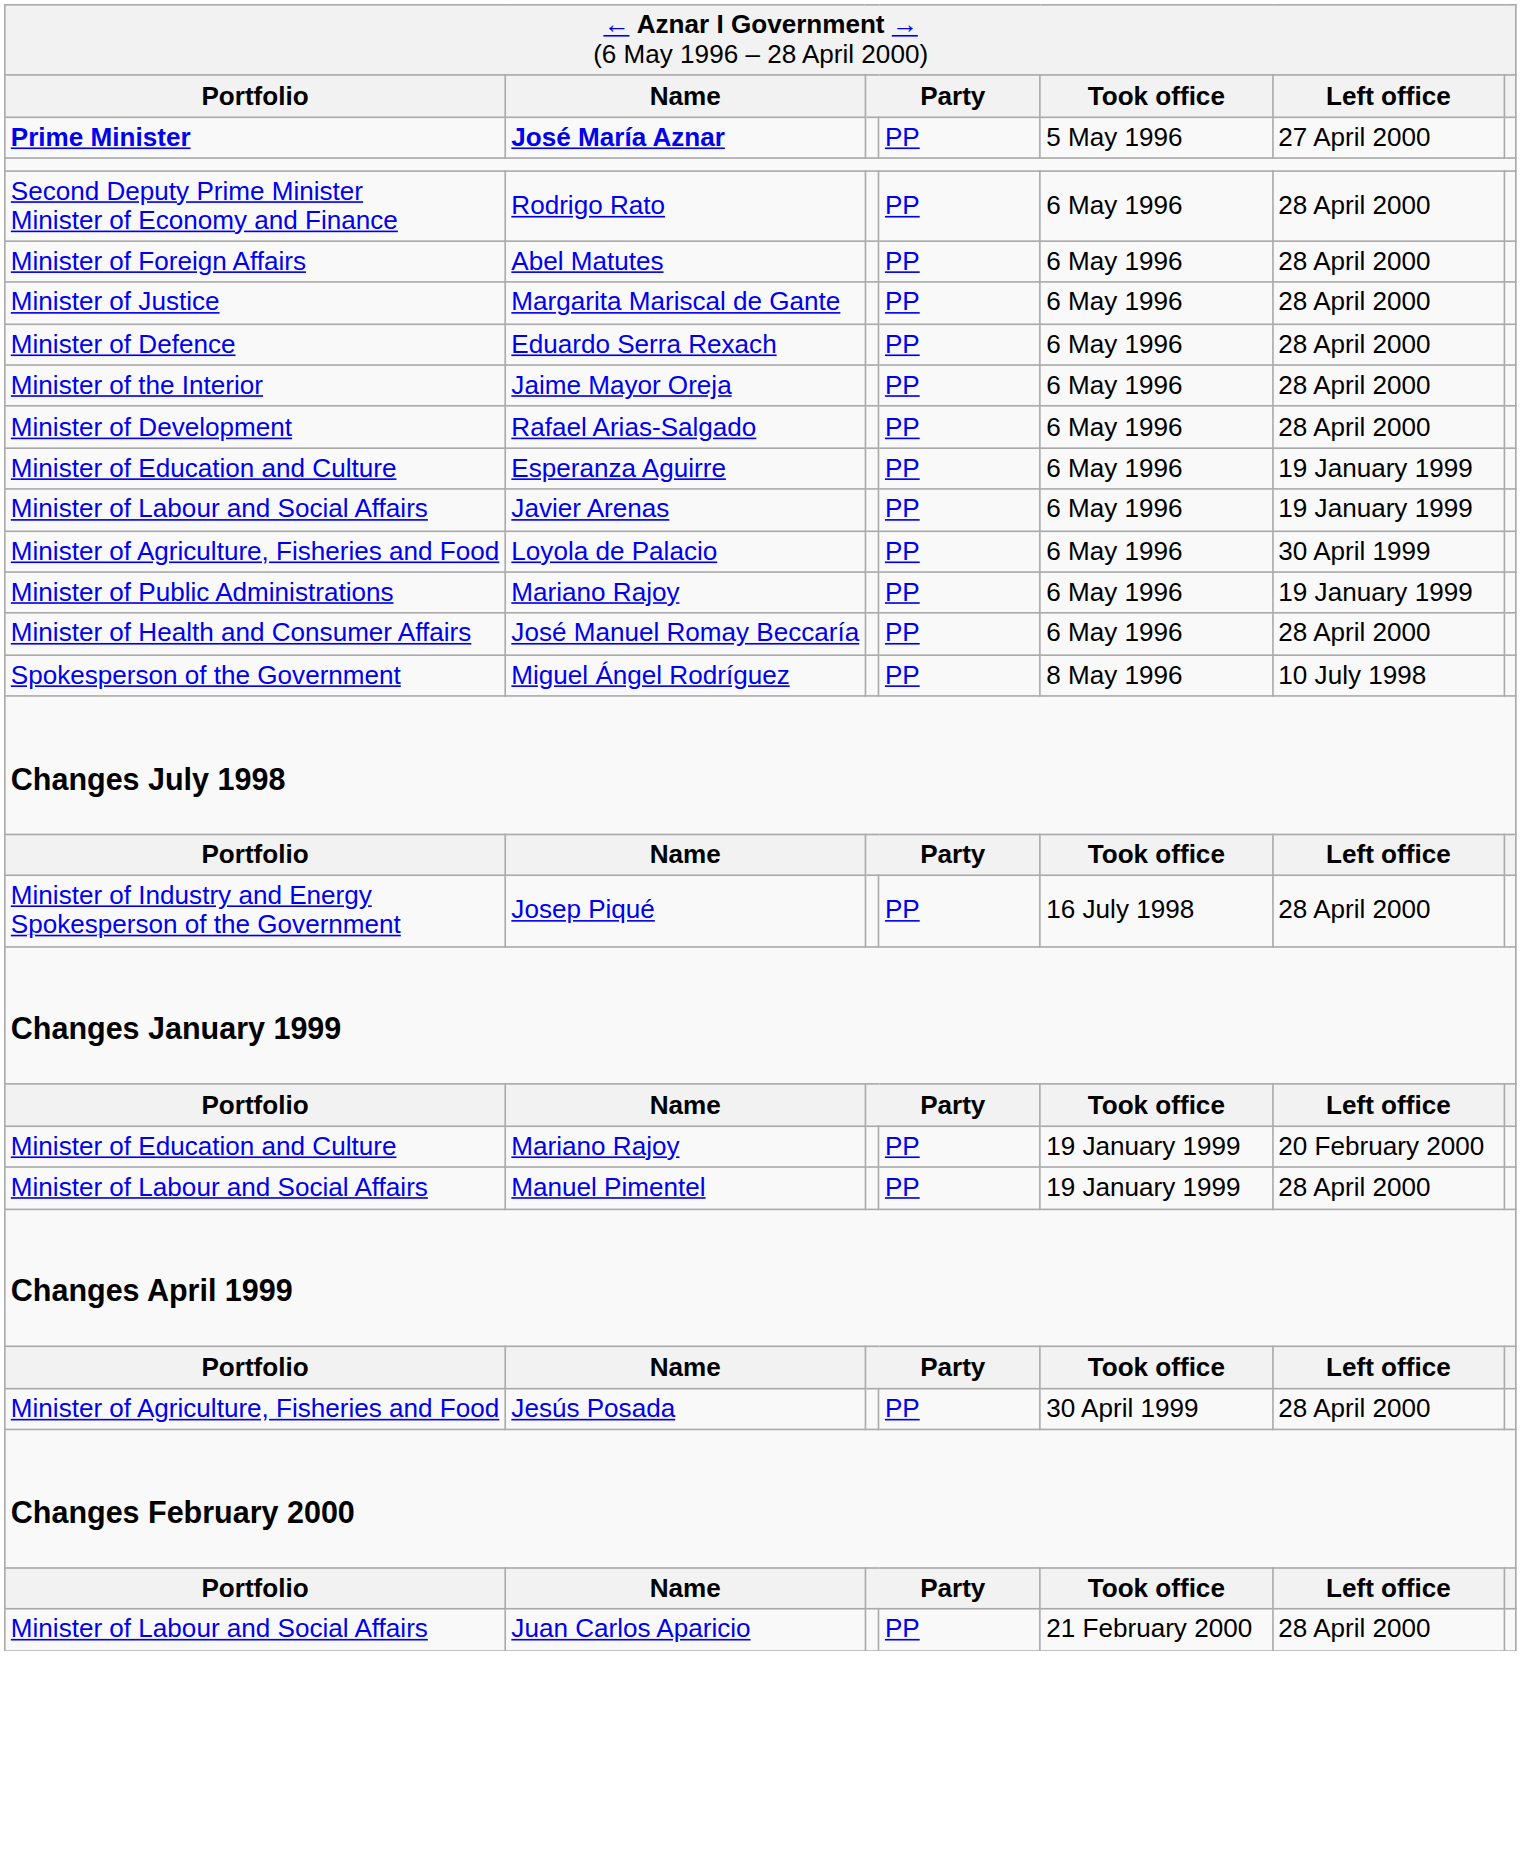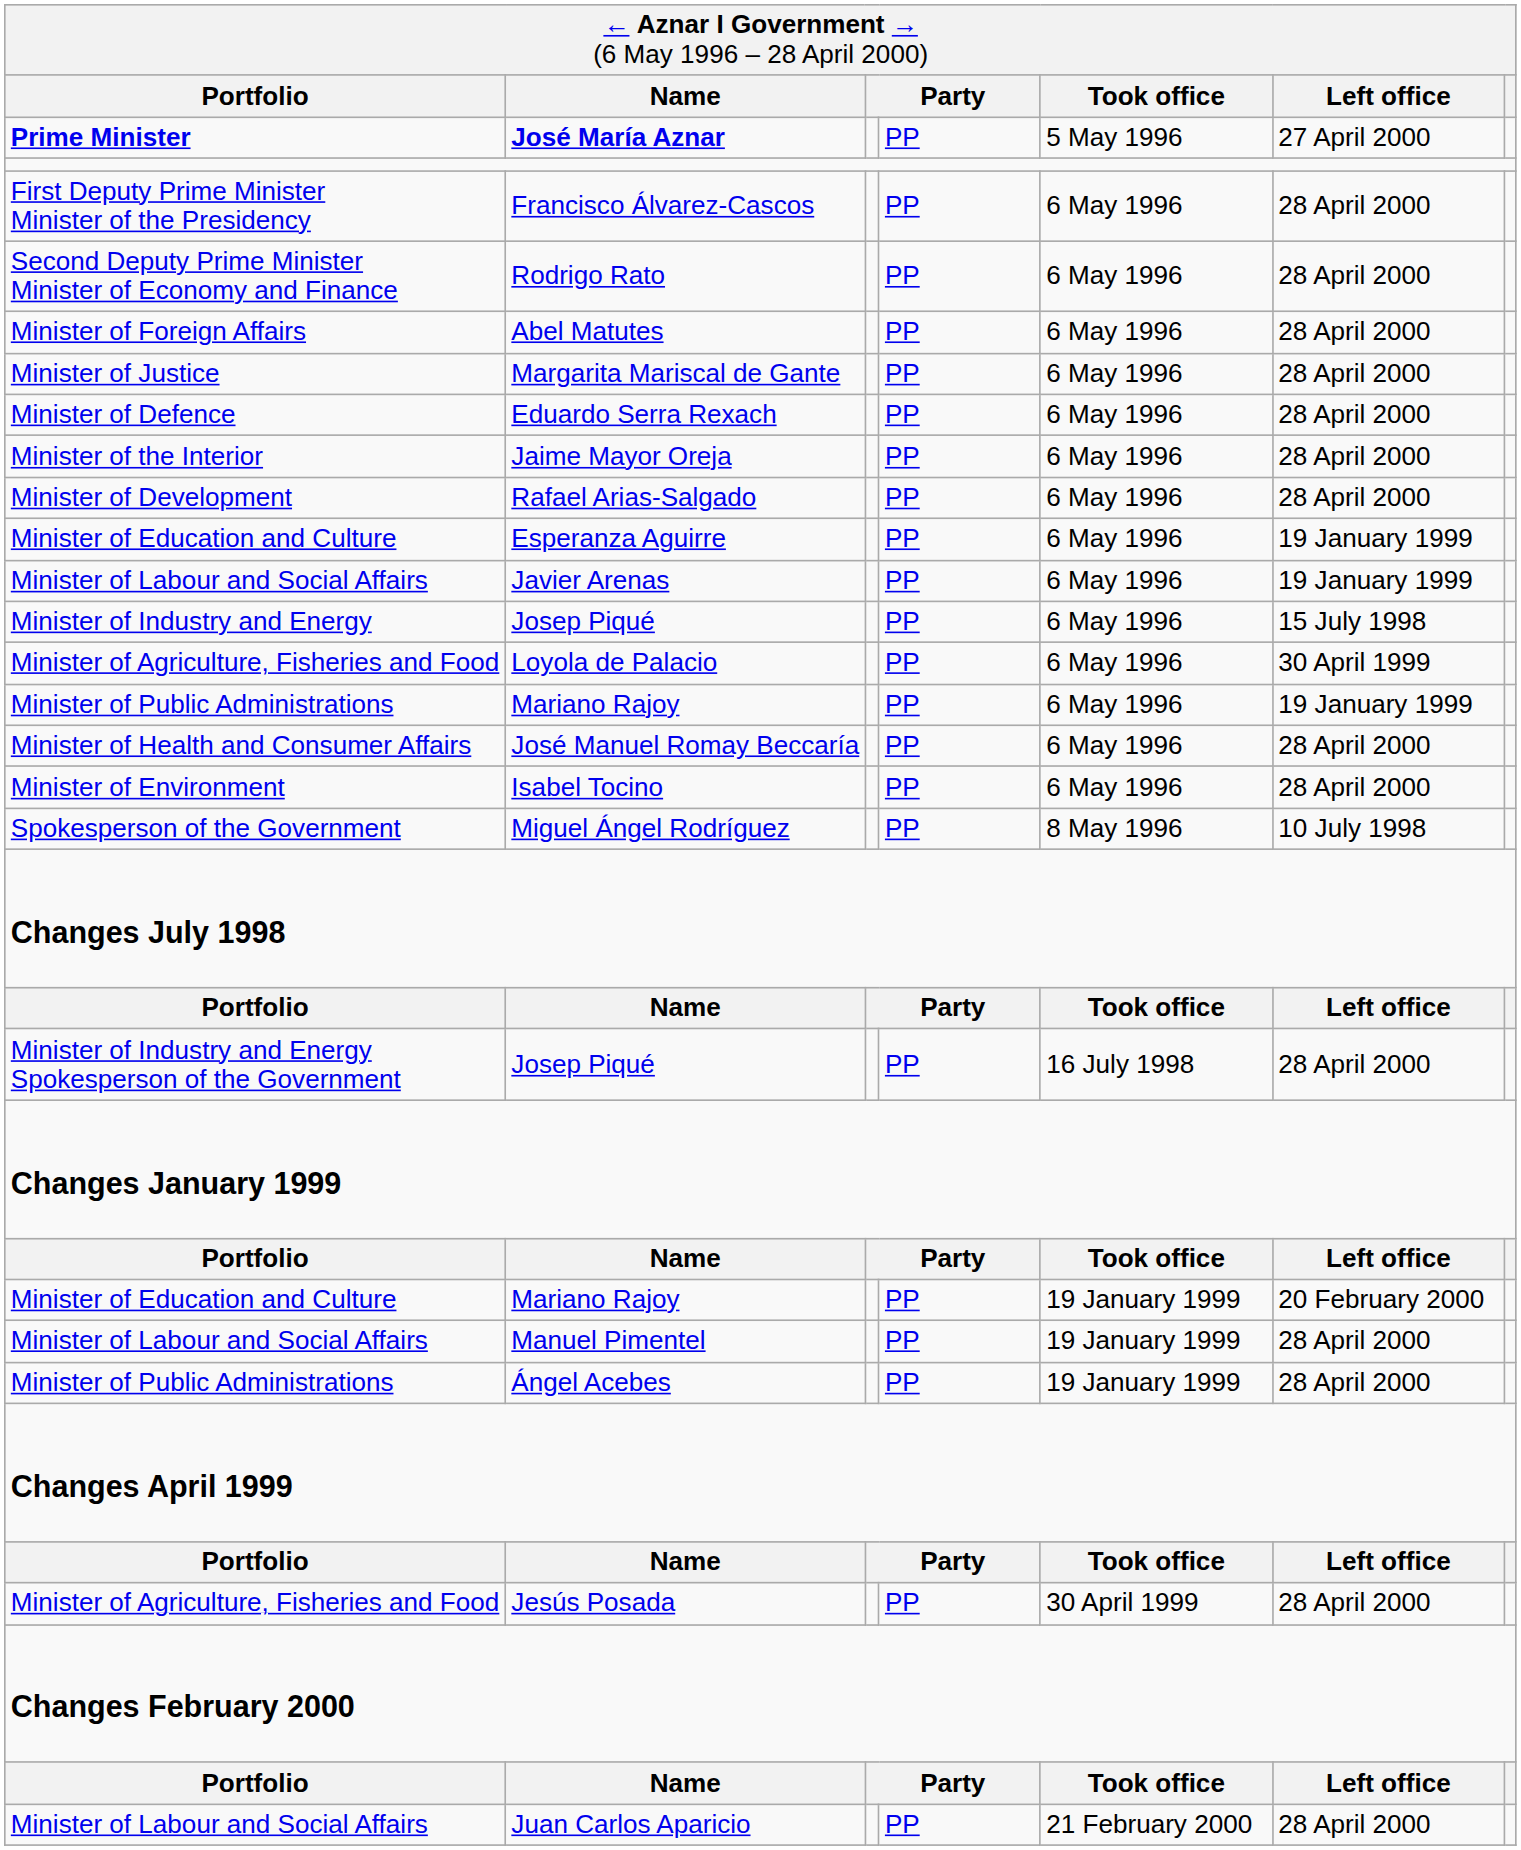+ row: (168, 205)
+ row: (191, 621)
+ row: (148, 787)
+ row: (202, 1382)
